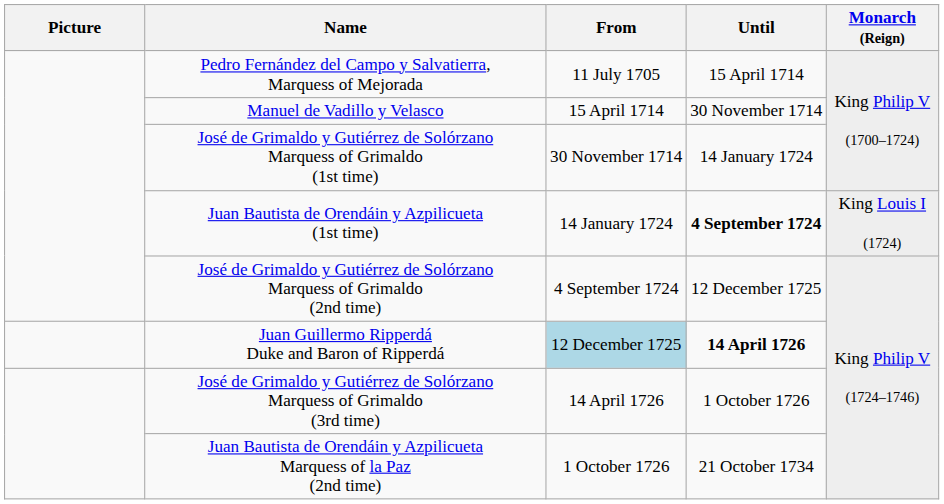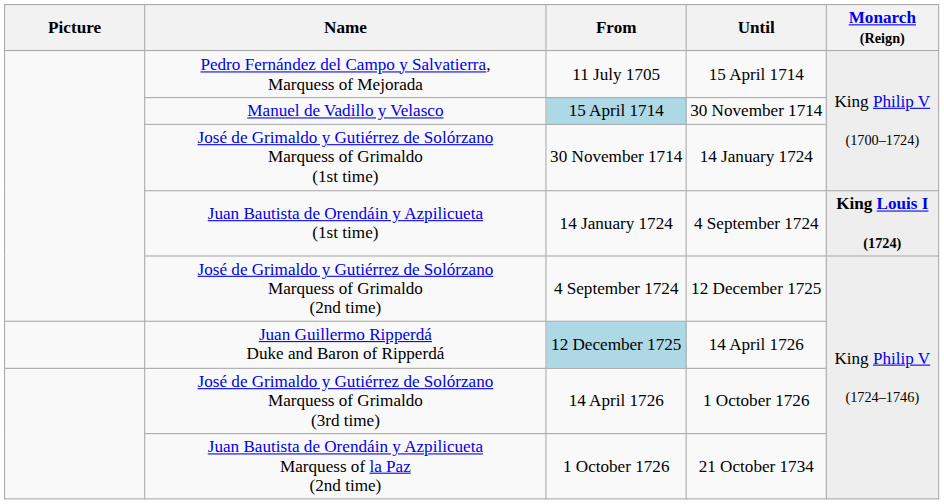(616, 110) no background -> (616, 110) lightblue background
(756, 222) bold -> (756, 222) normal
(882, 222) normal -> (882, 222) bold
(756, 344) bold -> (756, 344) normal
